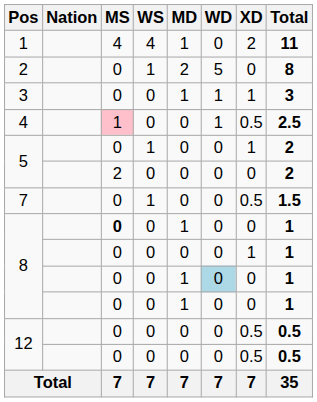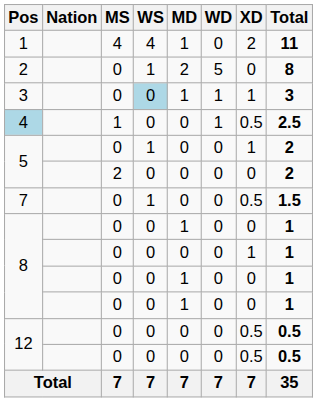(151, 95) no background -> (151, 95) lightblue background
(23, 122) no background -> (23, 122) lightblue background
(117, 122) pink background -> (117, 122) no background
(117, 226) bold -> (117, 226) normal
(218, 278) lightblue background -> (218, 278) no background
